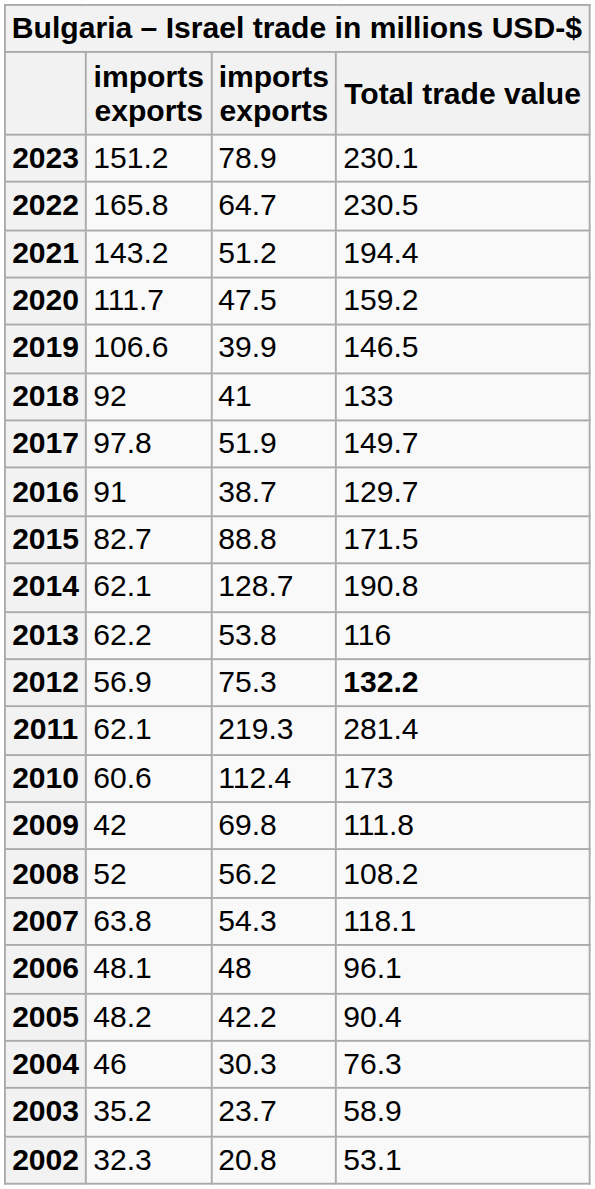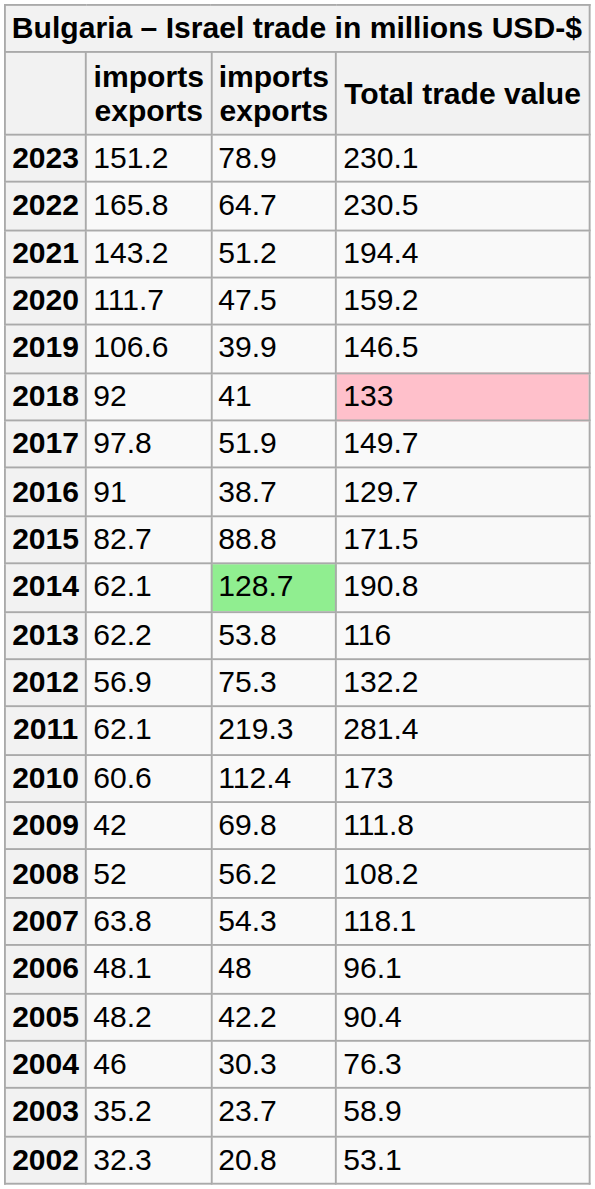(368, 396) no background -> (368, 396) pink background
(256, 586) no background -> (256, 586) lightgreen background
(381, 682) bold -> (381, 682) normal
